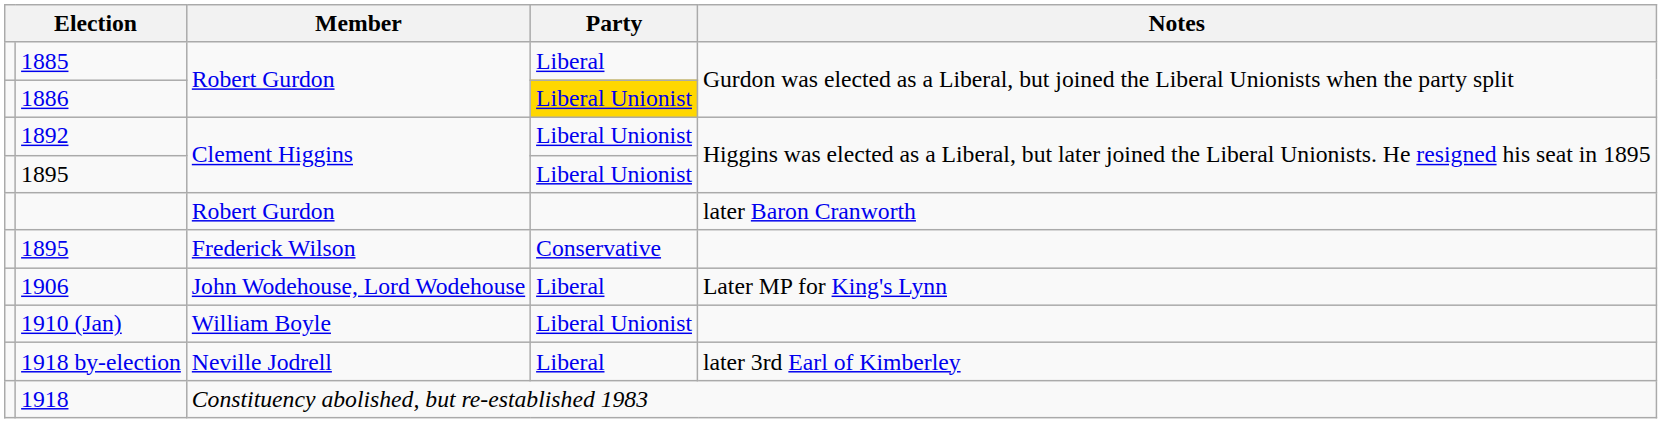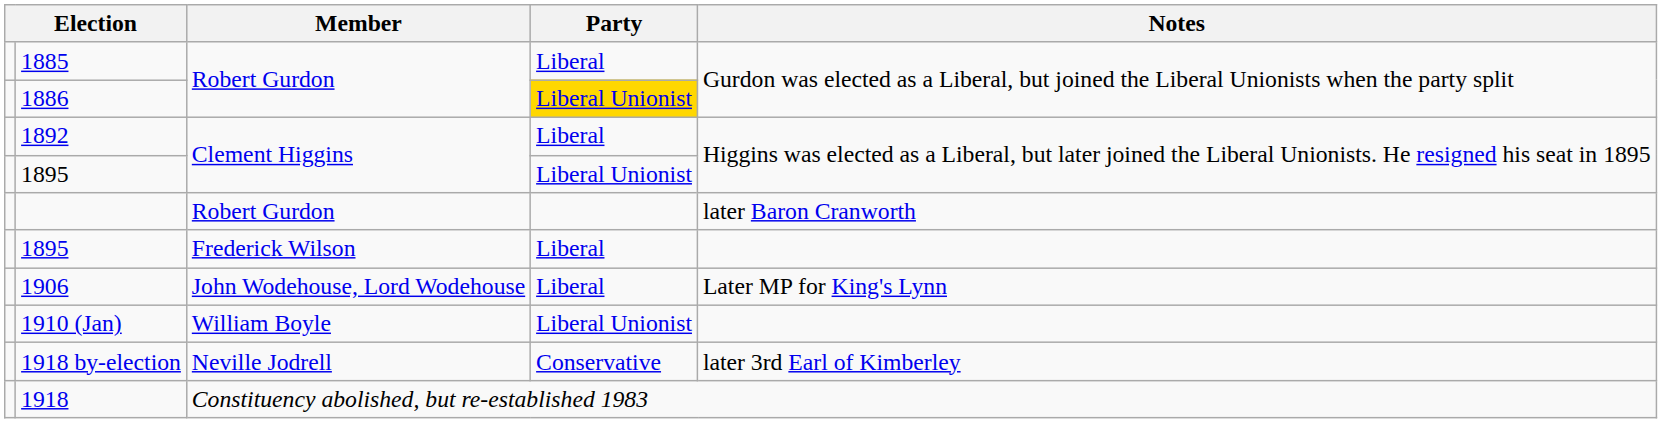(614, 135) Liberal Unionist -> (570, 135) Liberal
(599, 248) Conservative -> (570, 248) Liberal
(570, 361) Liberal -> (599, 361) Conservative
